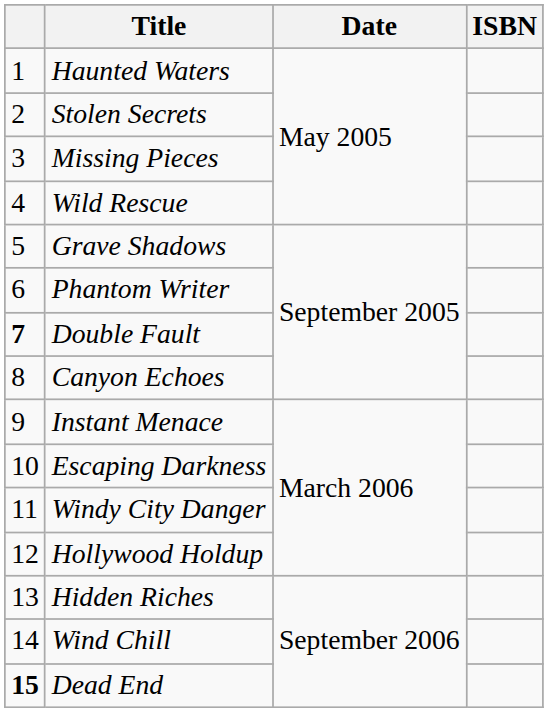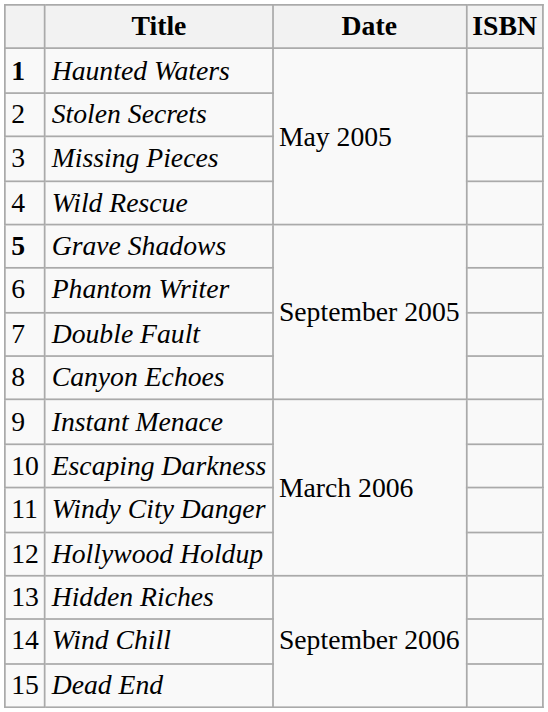(18, 70) normal -> (18, 70) bold
(18, 245) normal -> (18, 245) bold
(18, 333) bold -> (18, 333) normal
(25, 684) bold -> (25, 684) normal
